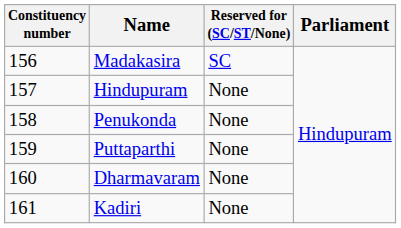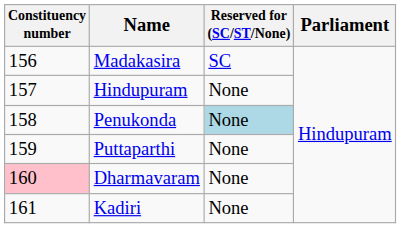(228, 119) no background -> (228, 119) lightblue background
(23, 178) no background -> (23, 178) pink background
